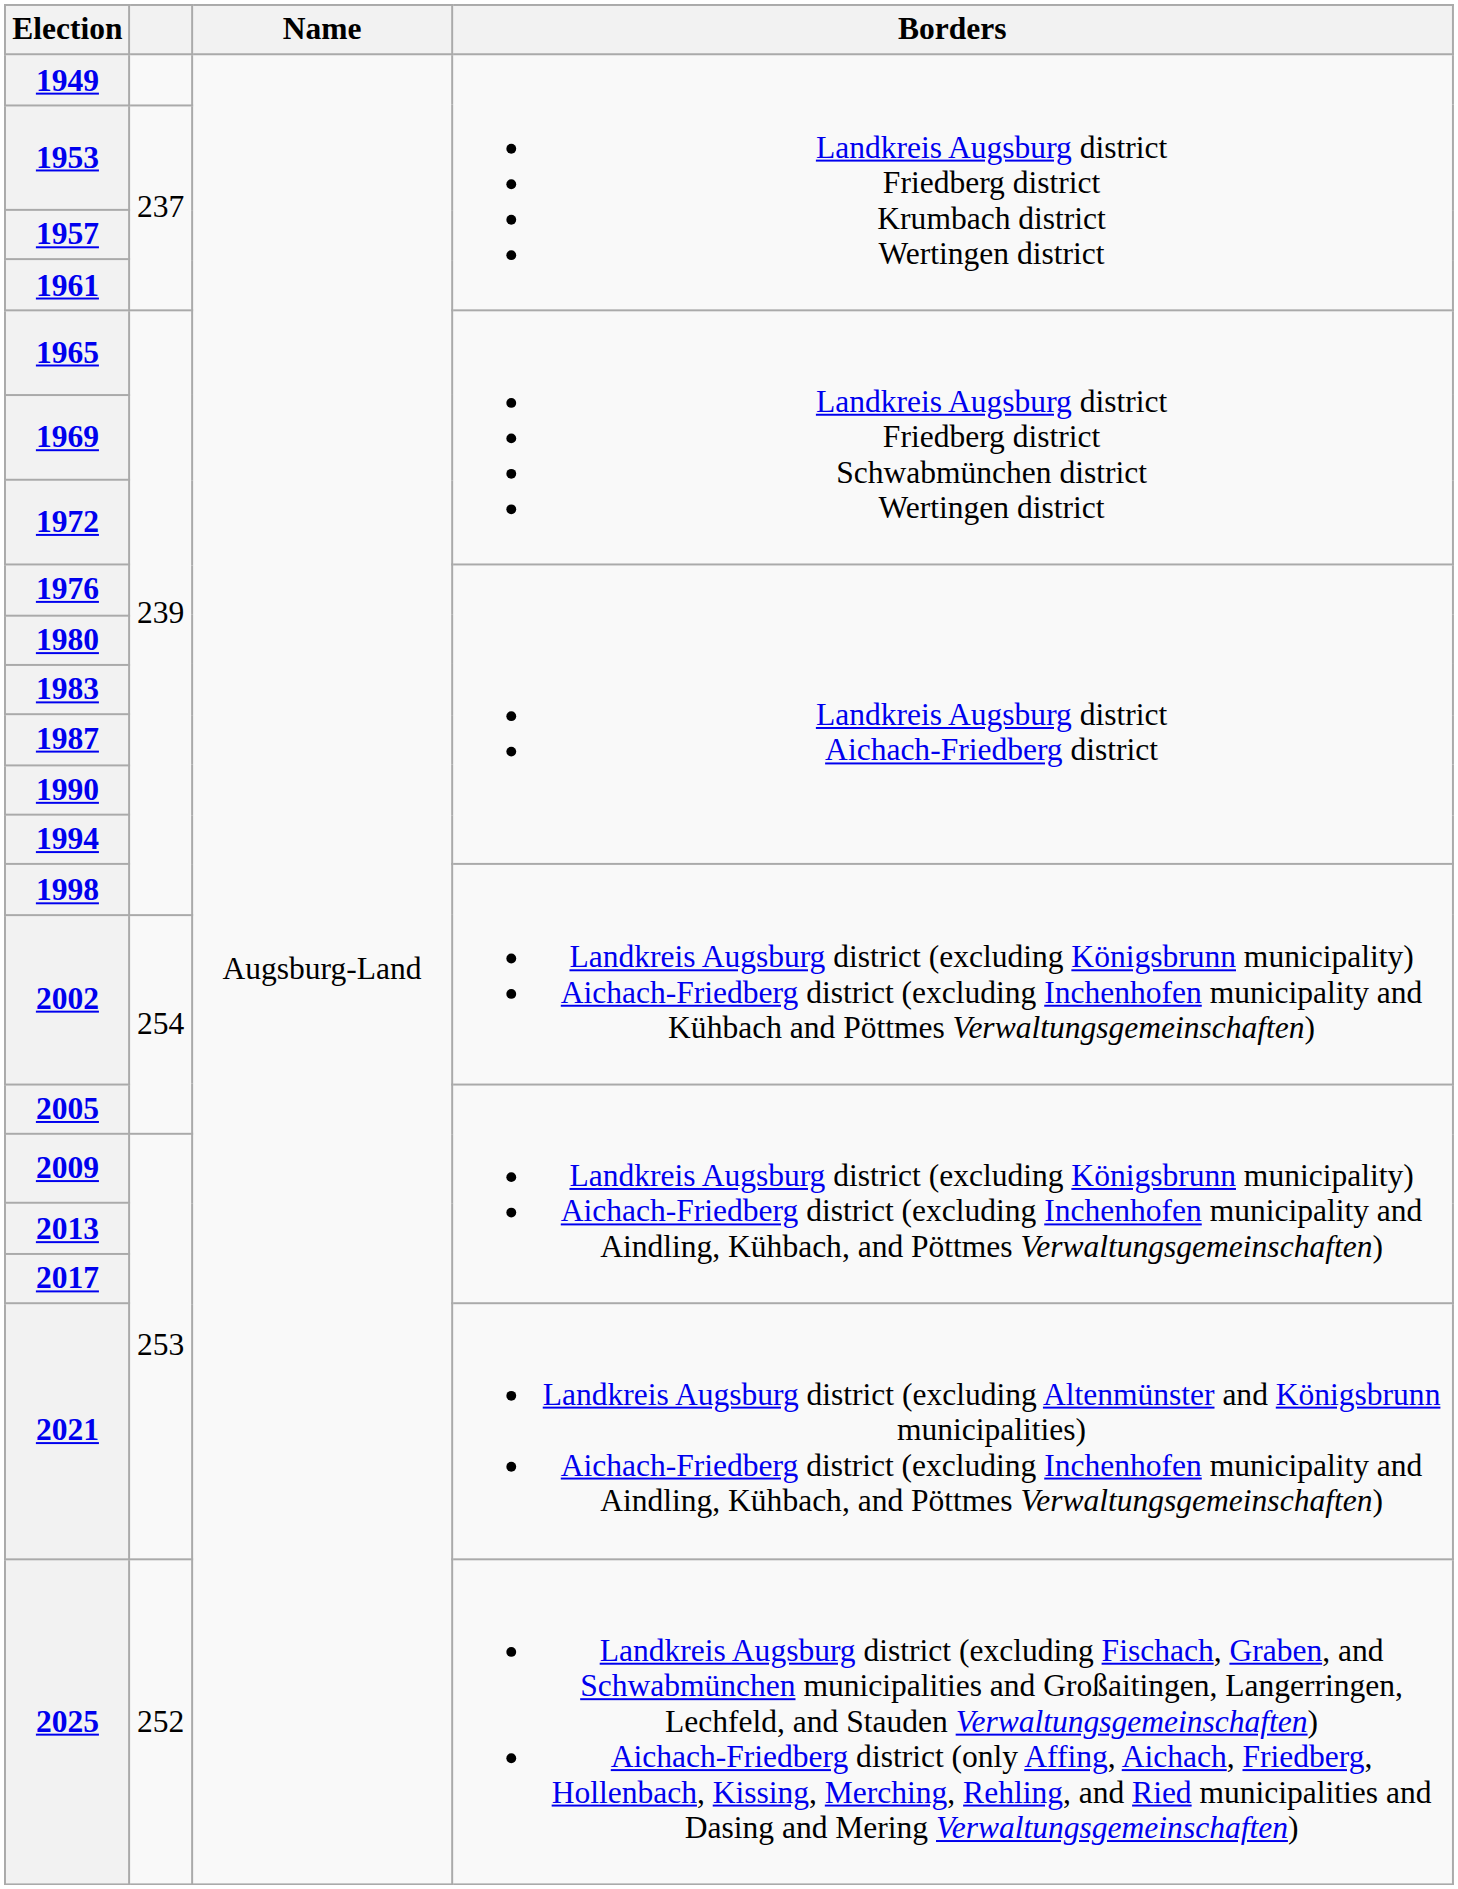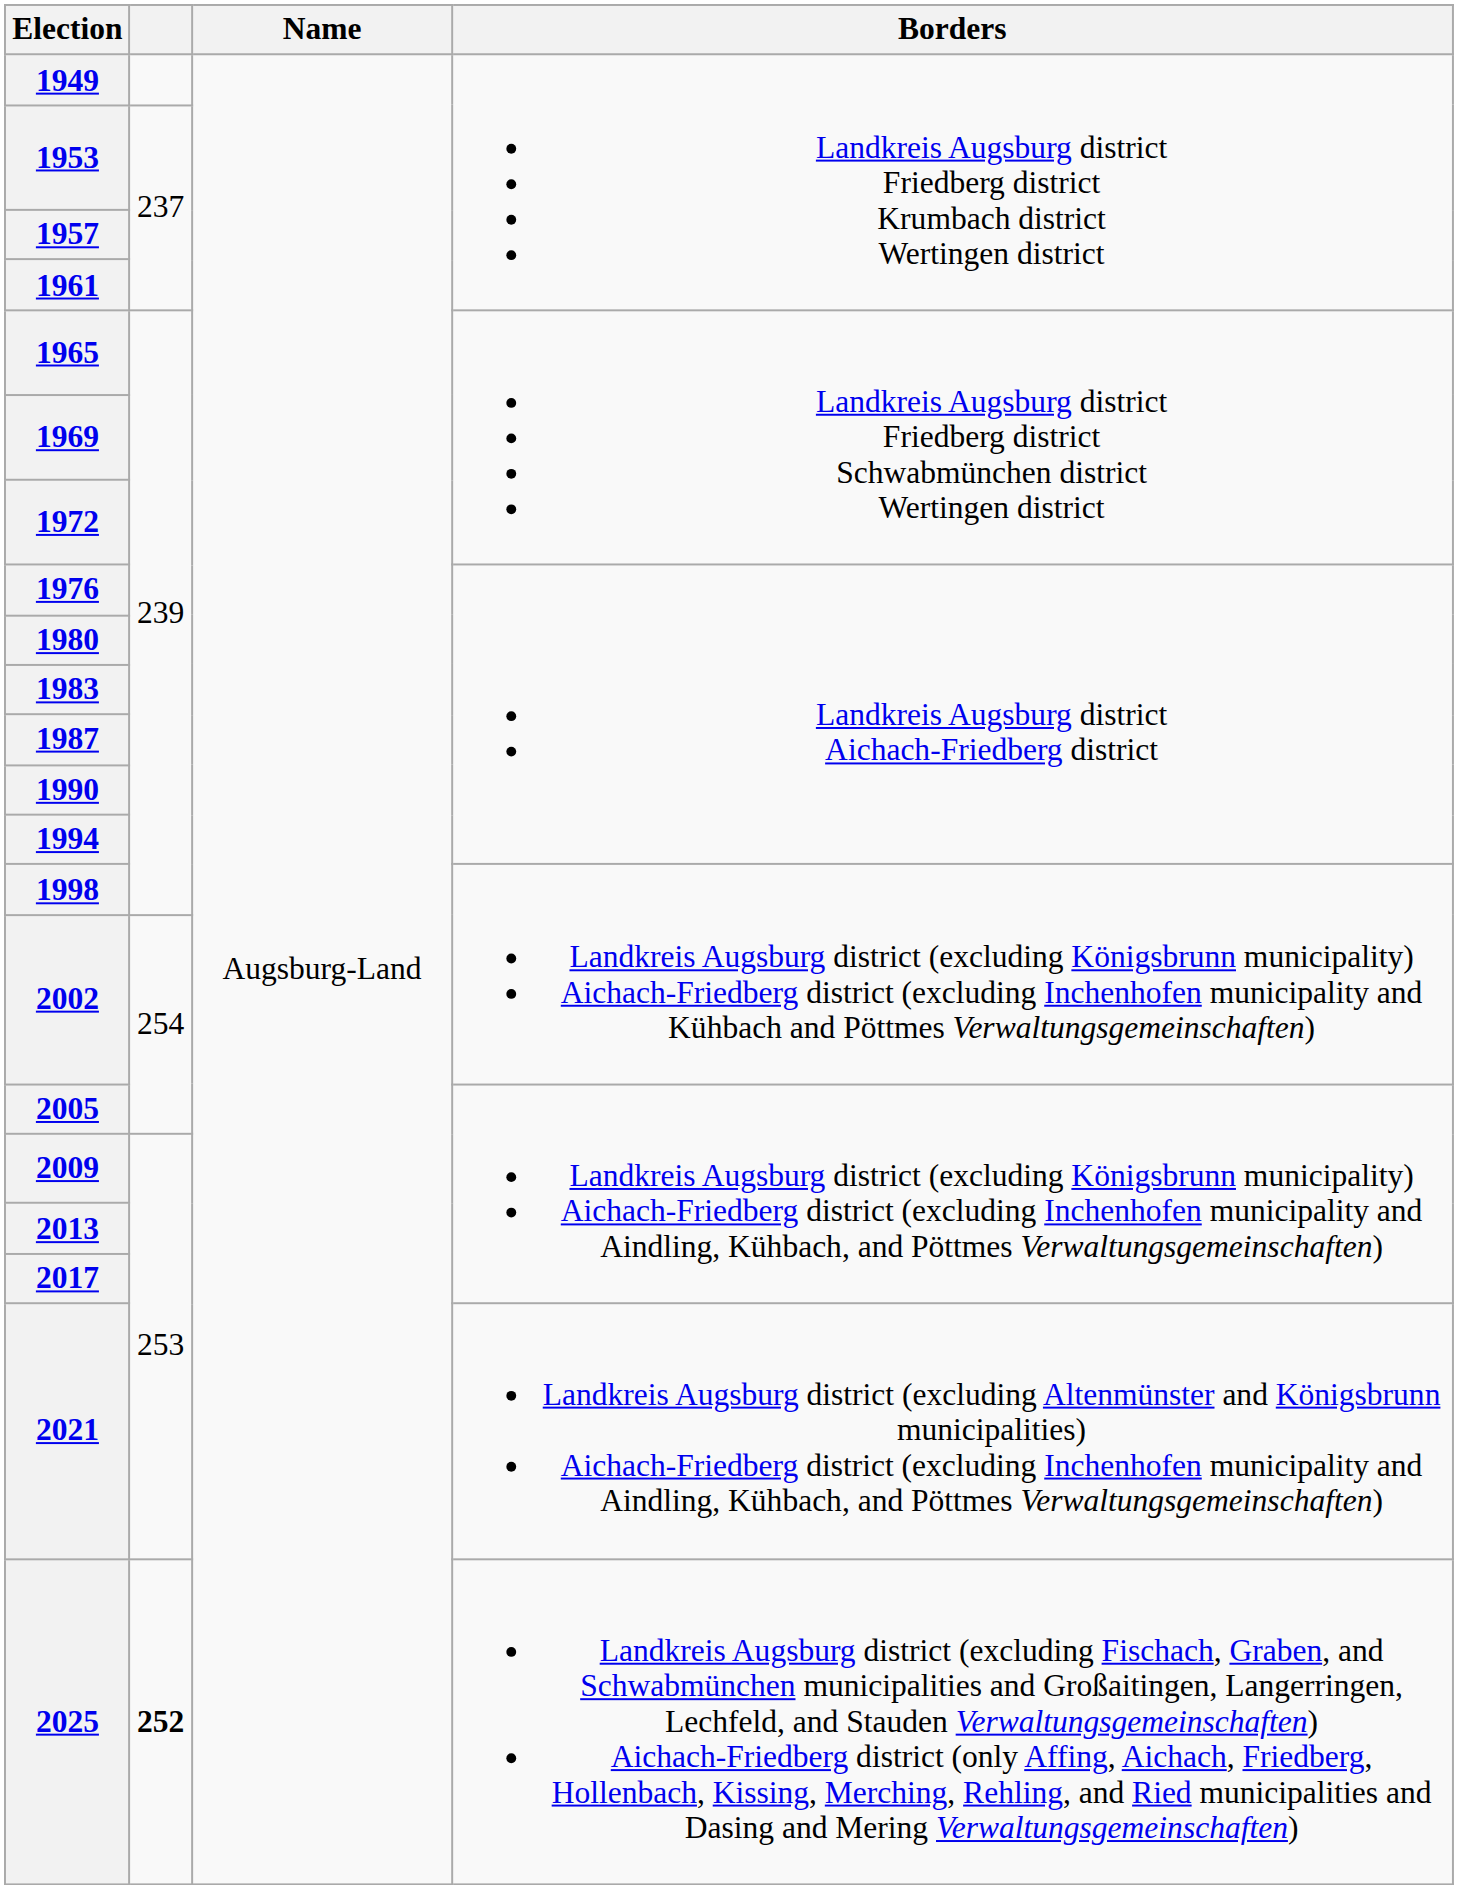(161, 1720) normal -> (161, 1720) bold
